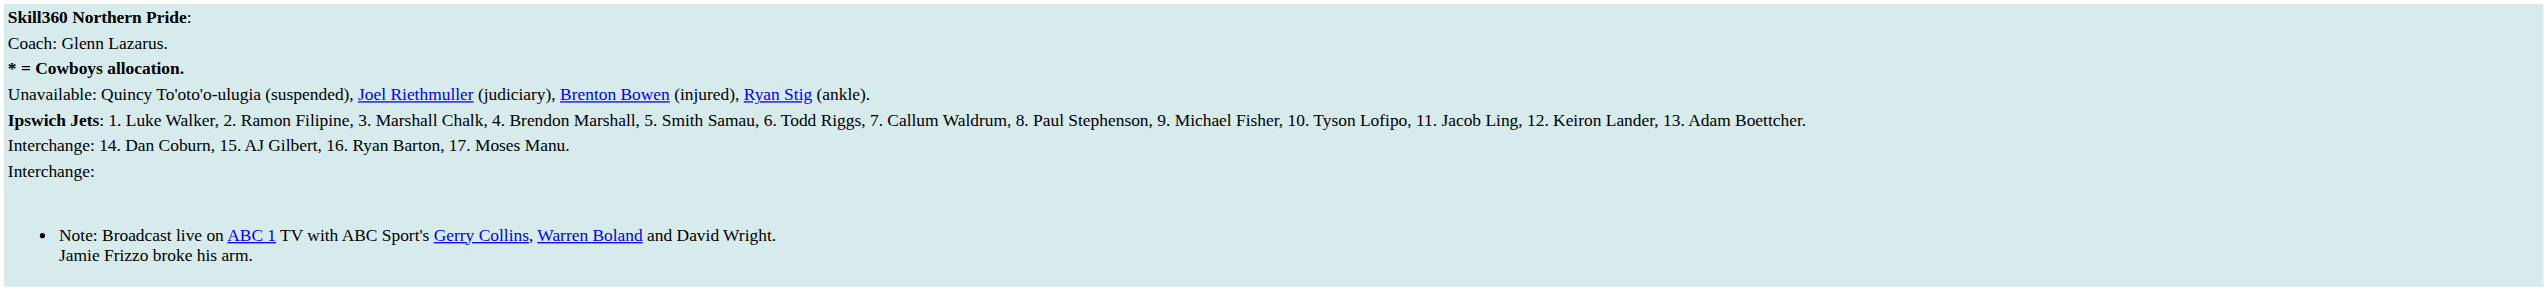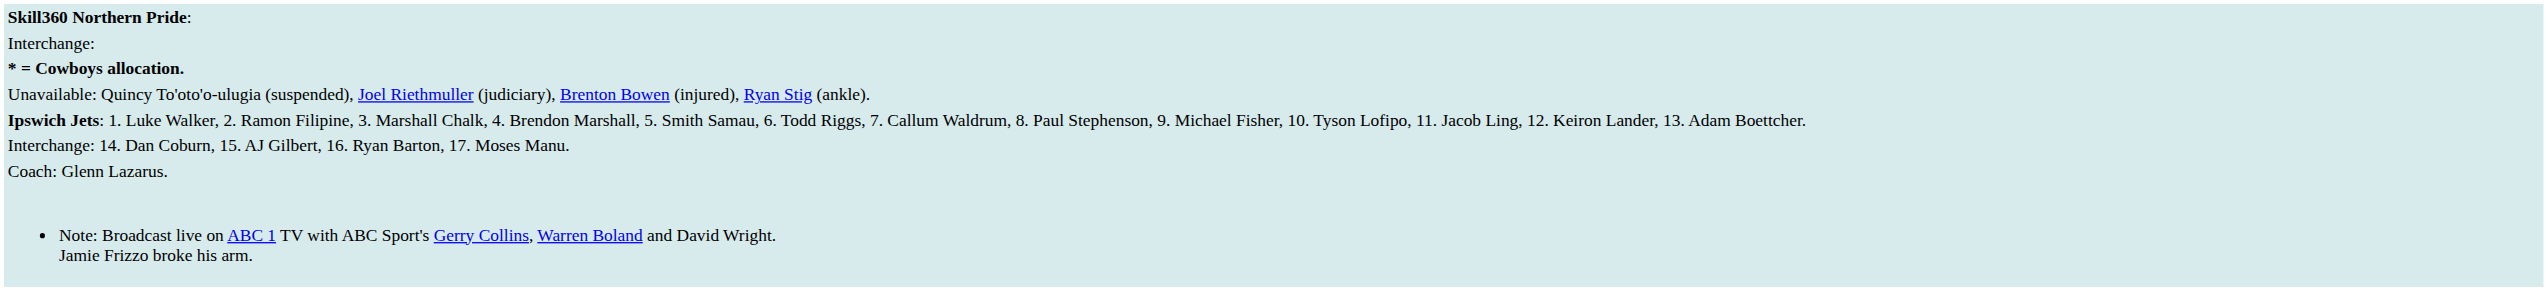(88, 43) Coach: Glenn Lazarus. -> (51, 43) Interchange:
(51, 171) Interchange: -> (88, 171) Coach: Glenn Lazarus.
